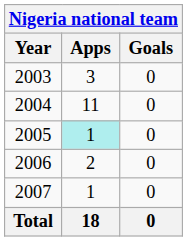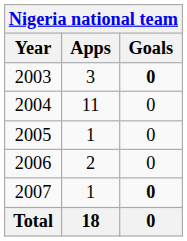(151, 76) normal -> (151, 76) bold
(91, 134) paleturquoise background -> (91, 134) no background
(151, 192) normal -> (151, 192) bold
